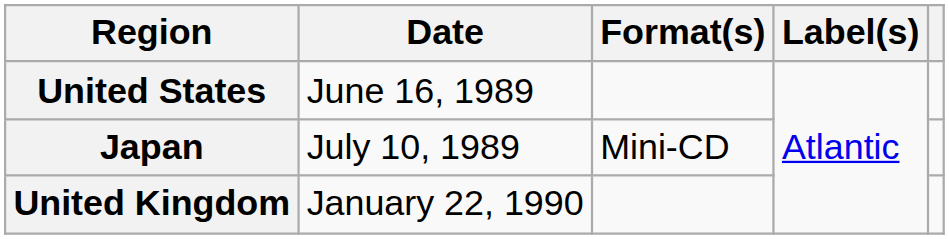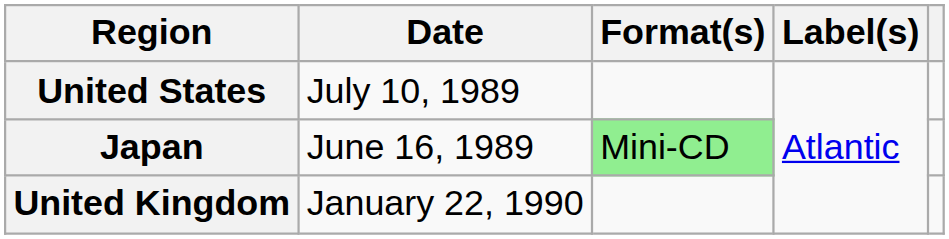(420, 89) June 16, 1989 -> (413, 89) July 10, 1989
(413, 146) July 10, 1989 -> (420, 146) June 16, 1989
(665, 146) no background -> (665, 146) lightgreen background
